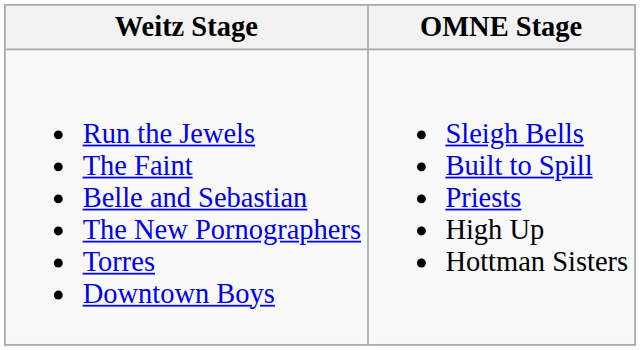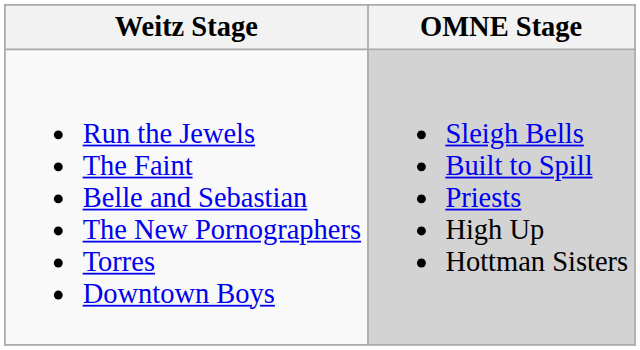(501, 197) no background -> (501, 197) lightgrey background
